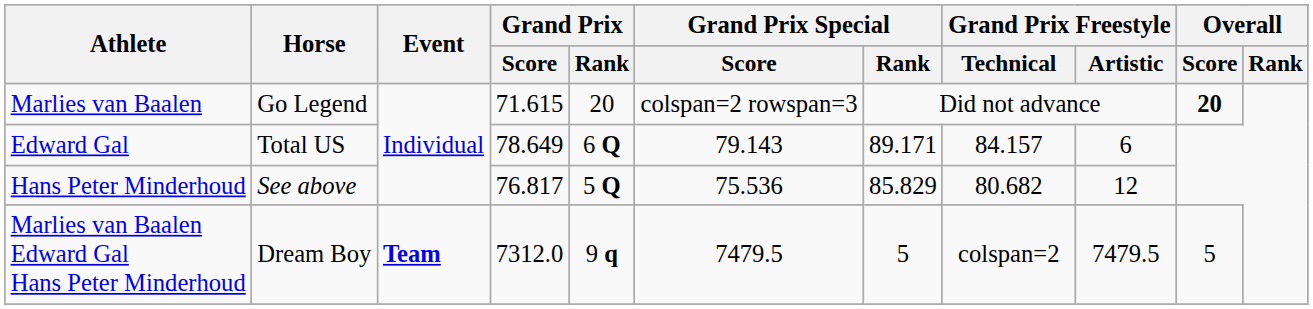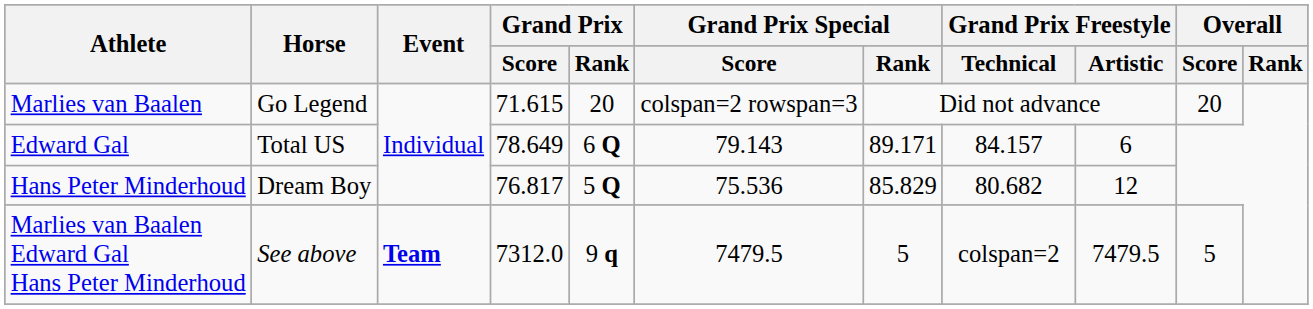(1210, 104) bold -> (1210, 104) normal
(307, 185) See above -> (314, 185) Dream Boy
(314, 255) Dream Boy -> (307, 255) See above
